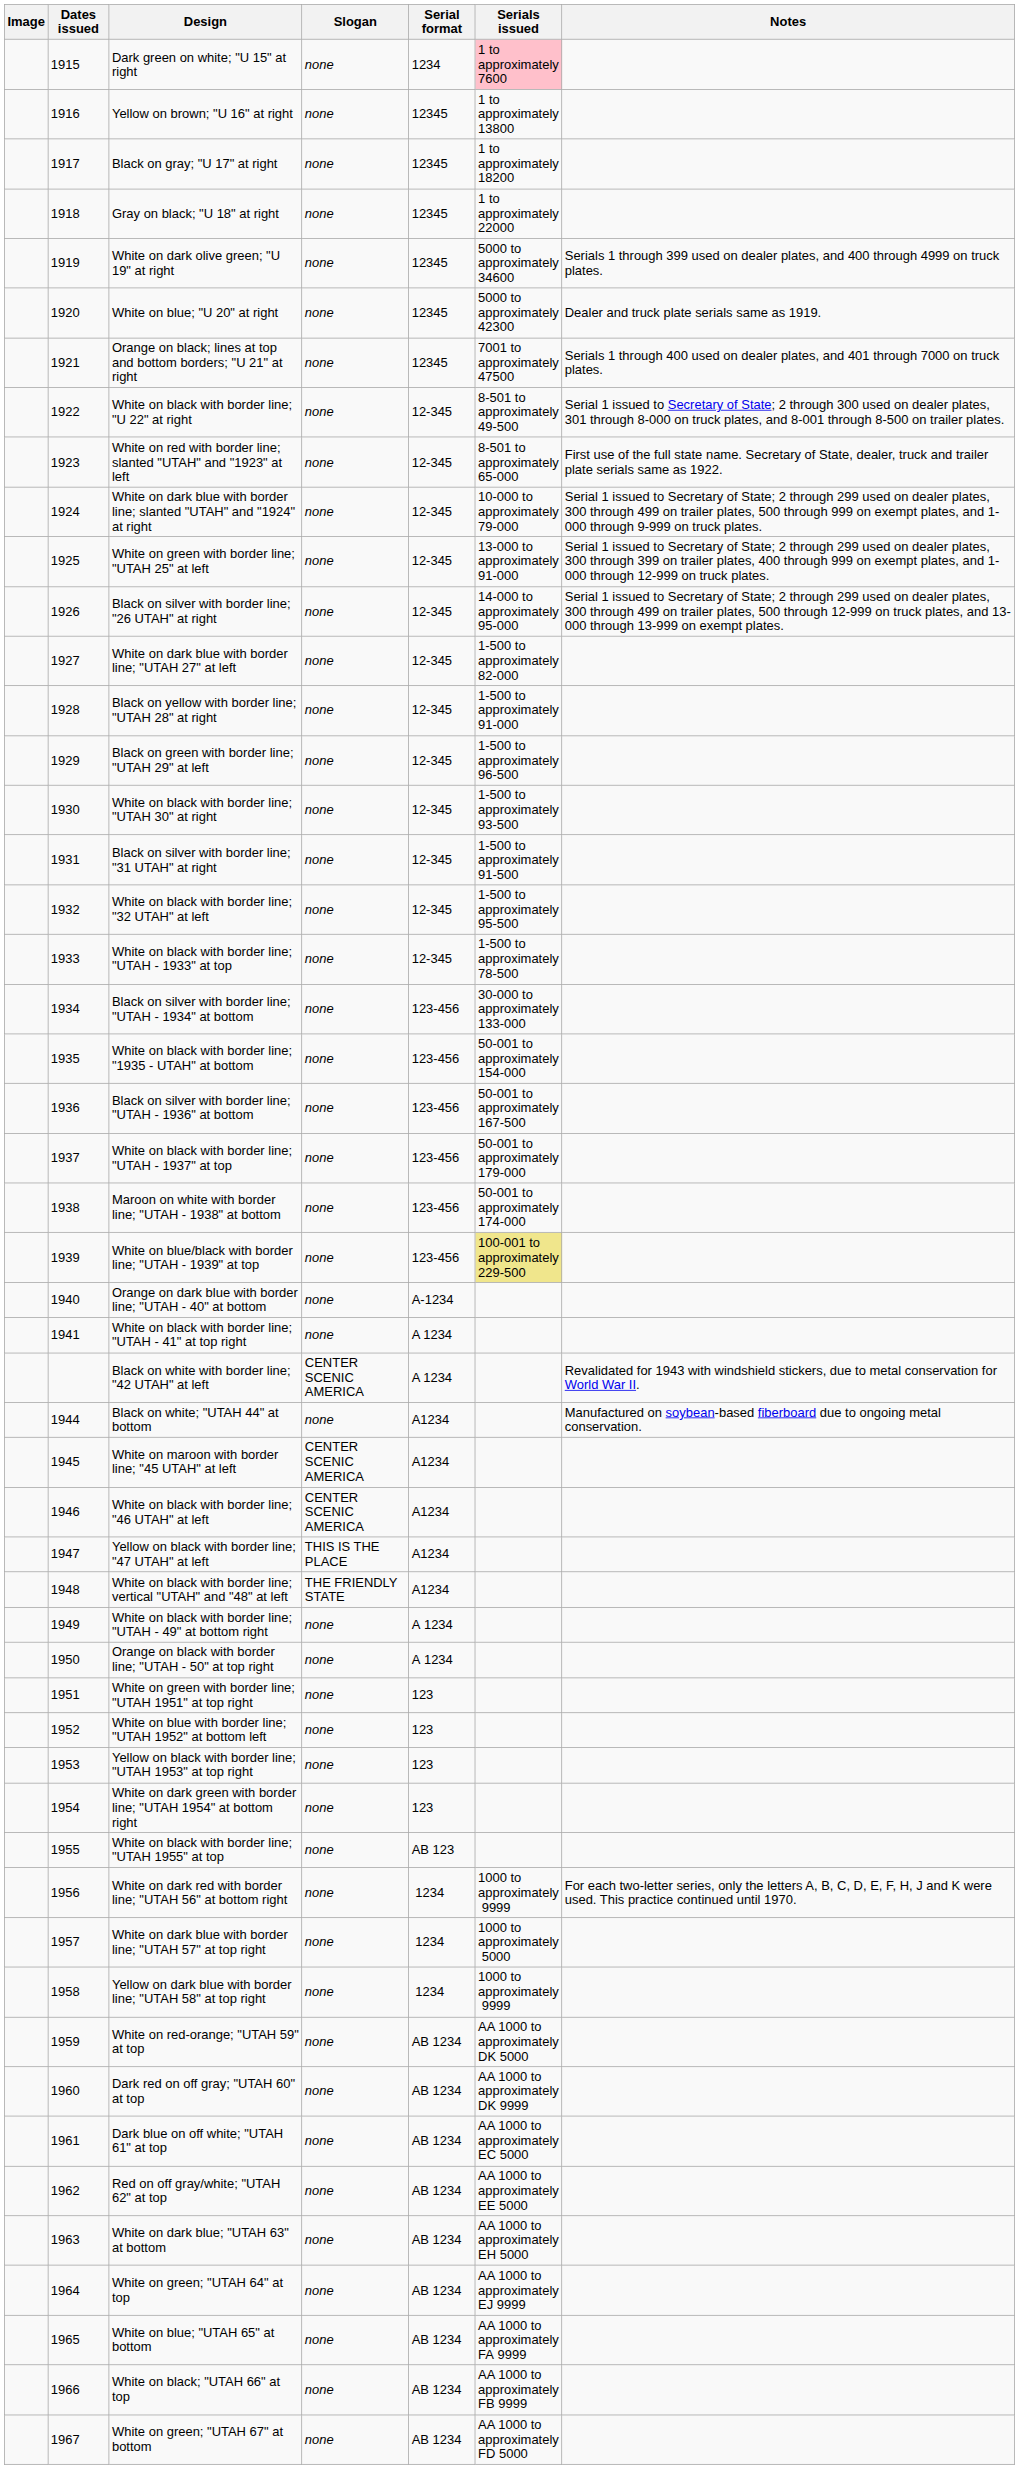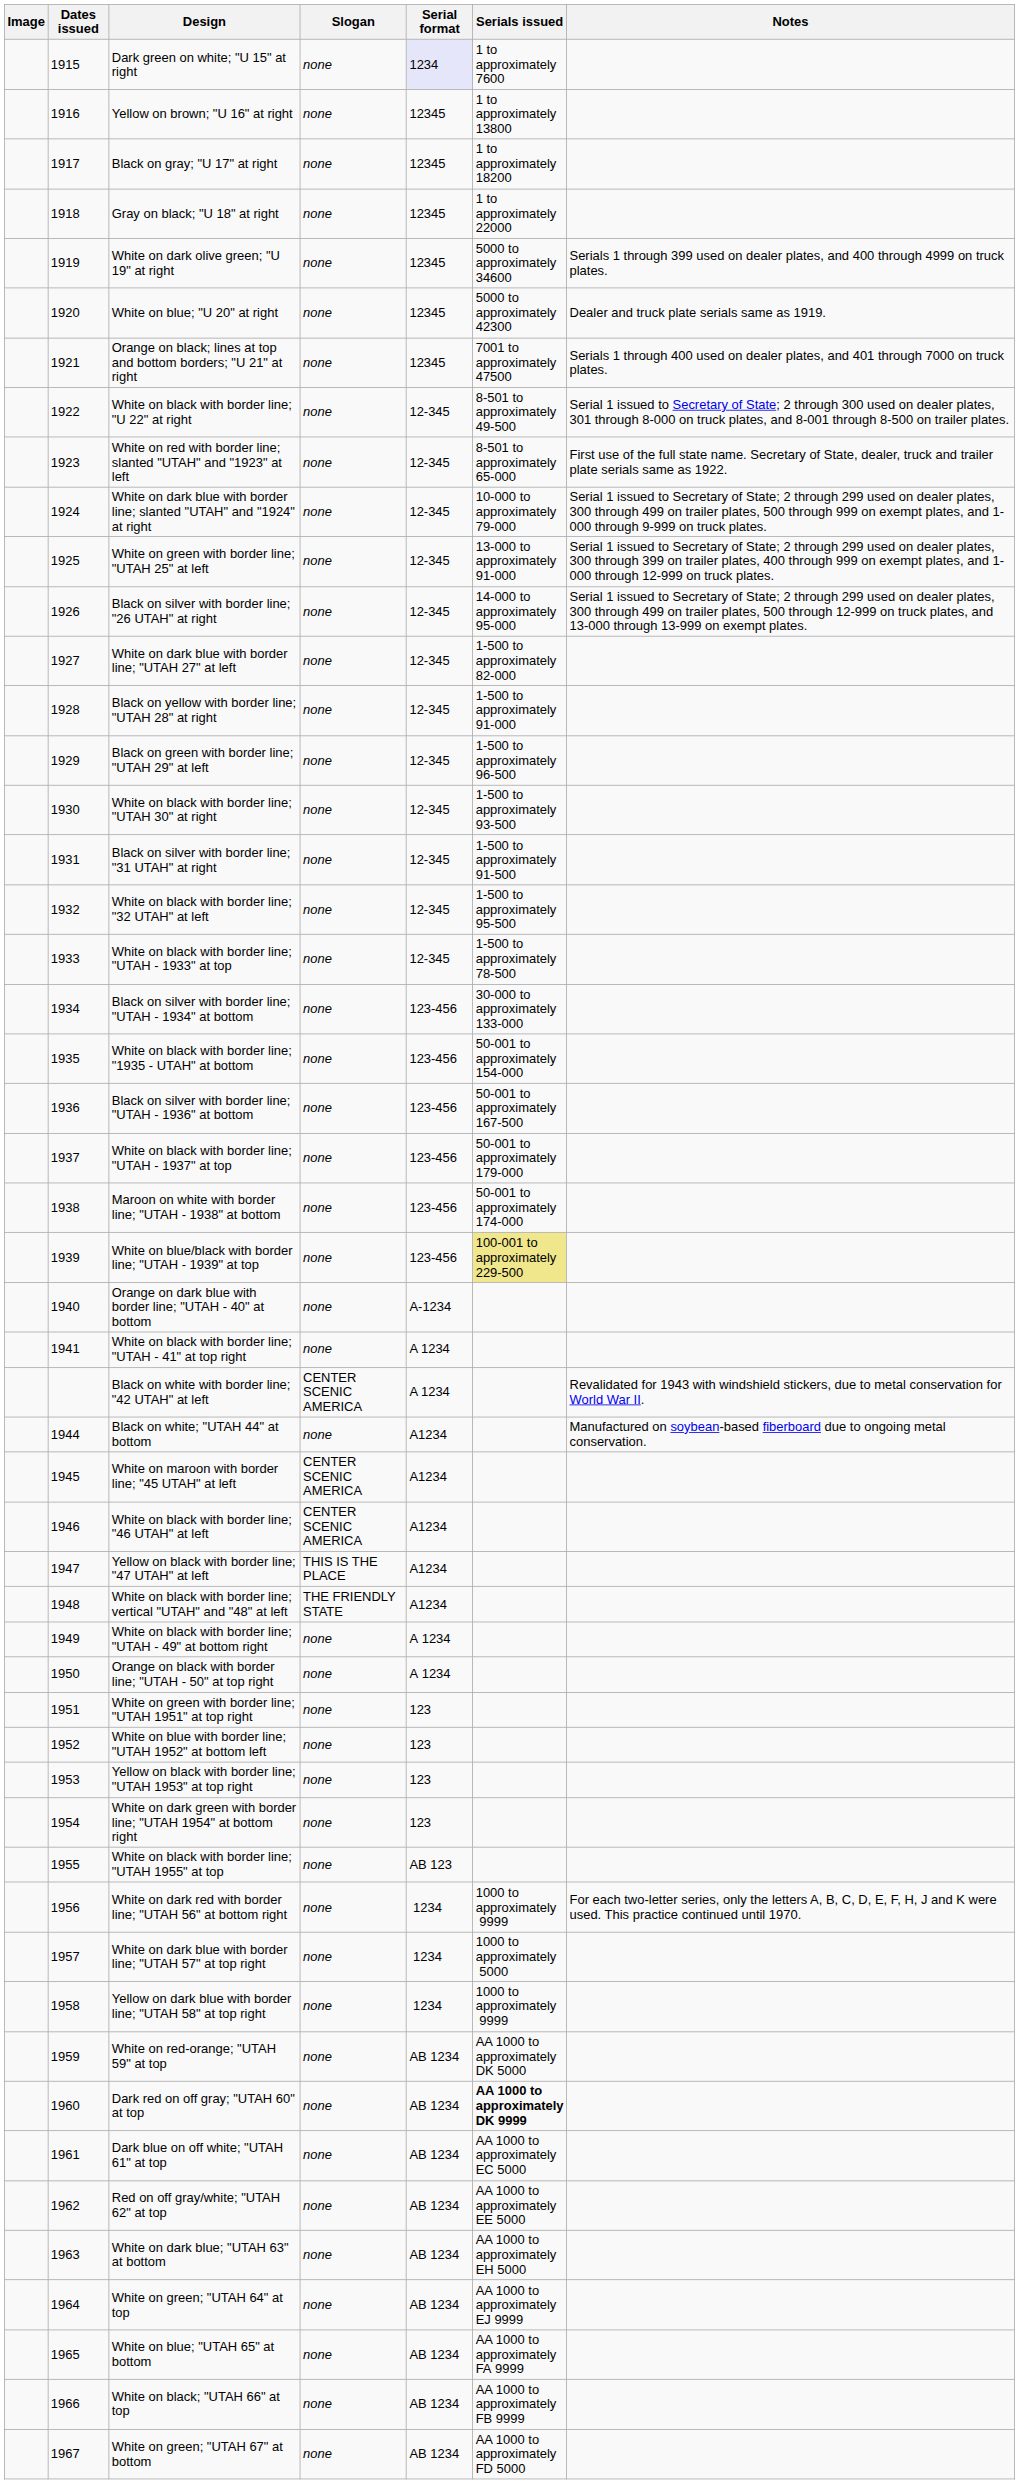(426, 64) no background -> (424, 64) lavender background
(518, 64) pink background -> (516, 64) no background
(518, 2091) normal -> (520, 2106) bold
